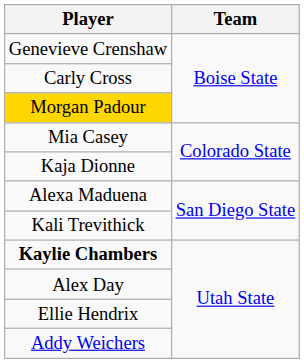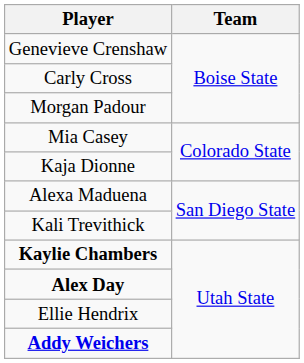(88, 107) gold background -> (88, 107) no background
(88, 284) normal -> (88, 284) bold
(88, 343) normal -> (88, 343) bold
